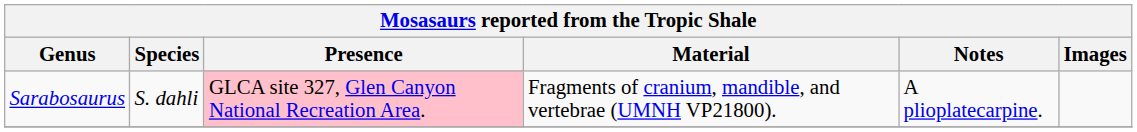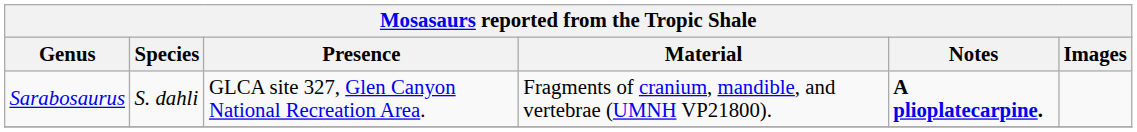(332, 98) pink background -> (332, 98) no background
(973, 98) normal -> (968, 98) bold
